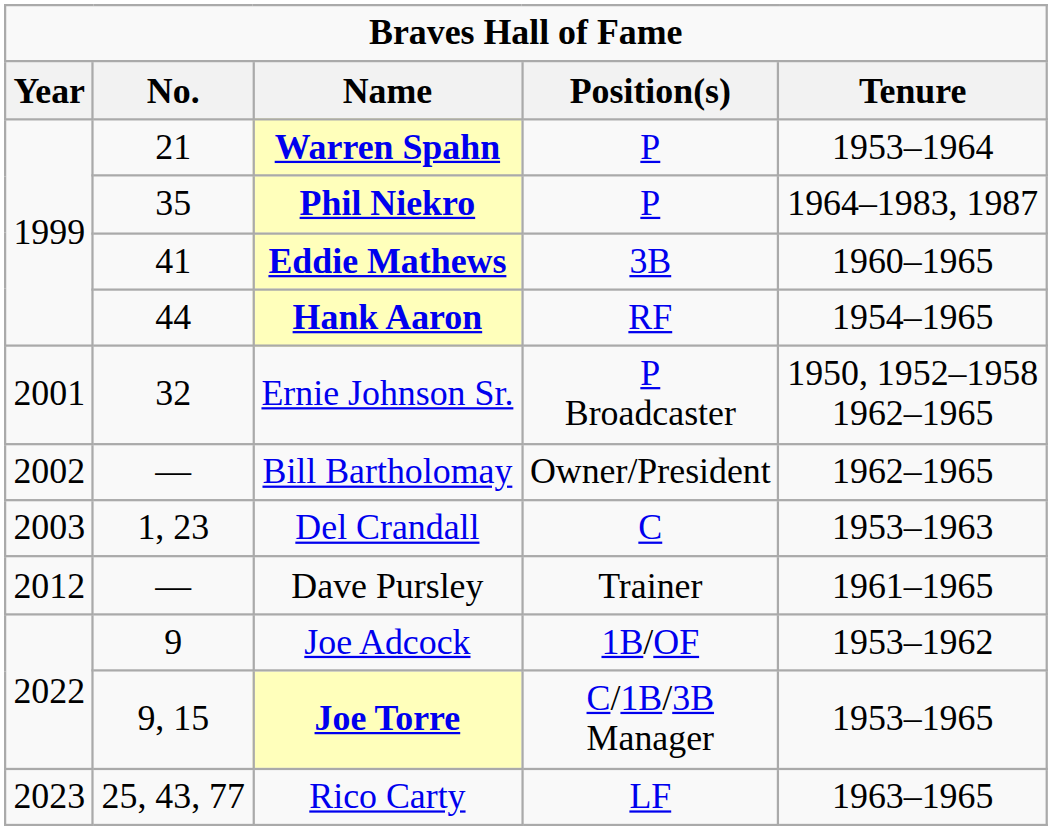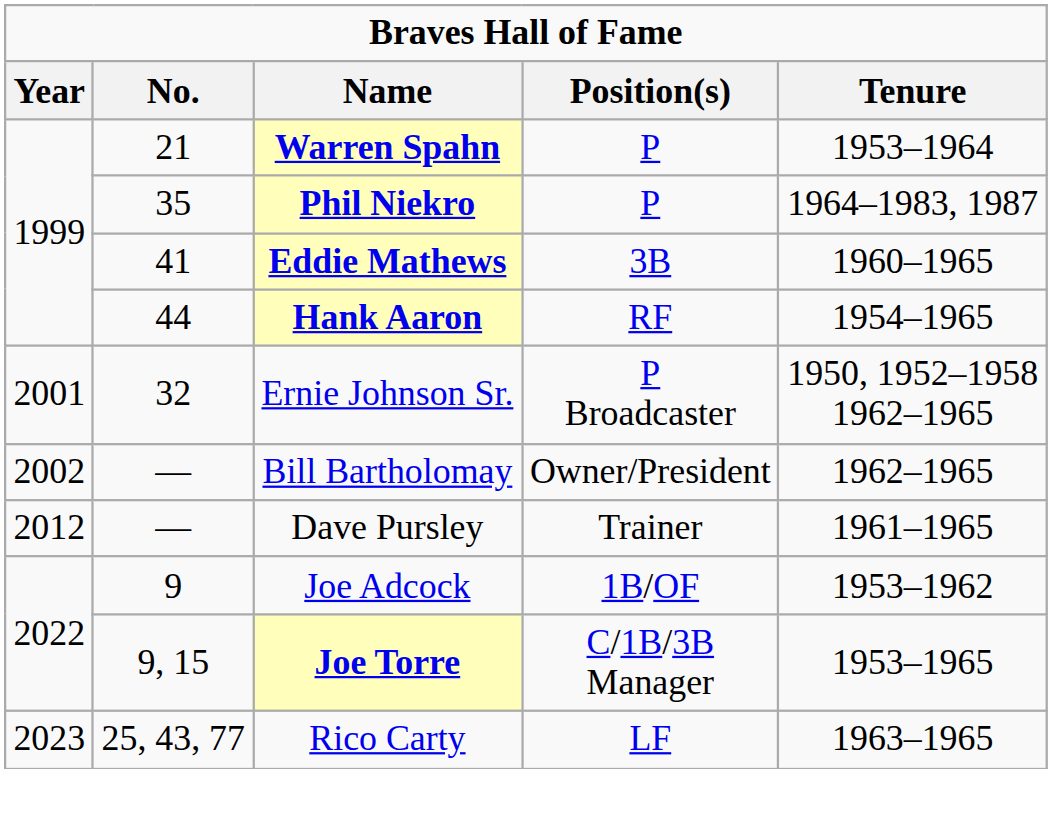- row: (387, 527)
